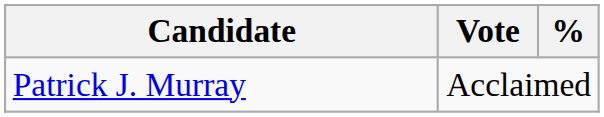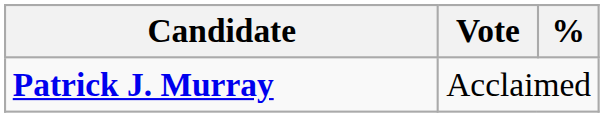(129, 84) normal -> (143, 84) bold
